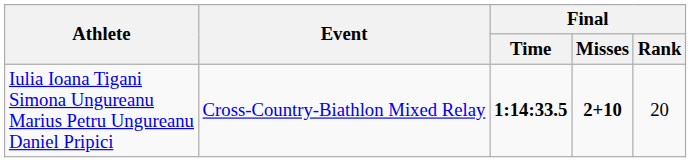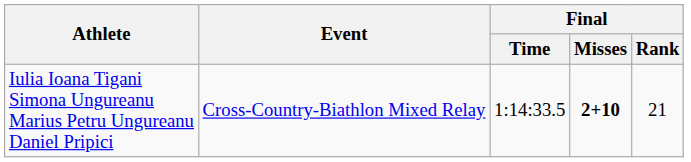(531, 110) bold -> (530, 110) normal
(660, 110) 20 -> (657, 110) 21
